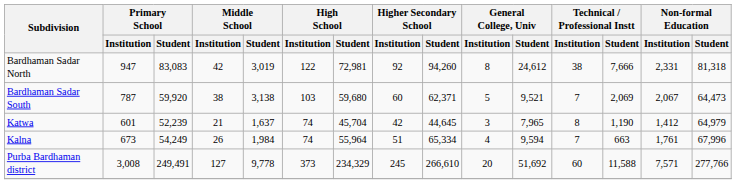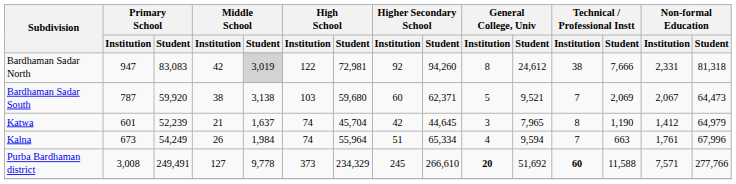(263, 67) no background -> (263, 67) lightgrey background
(487, 163) normal -> (487, 163) bold
(577, 163) normal -> (577, 163) bold
